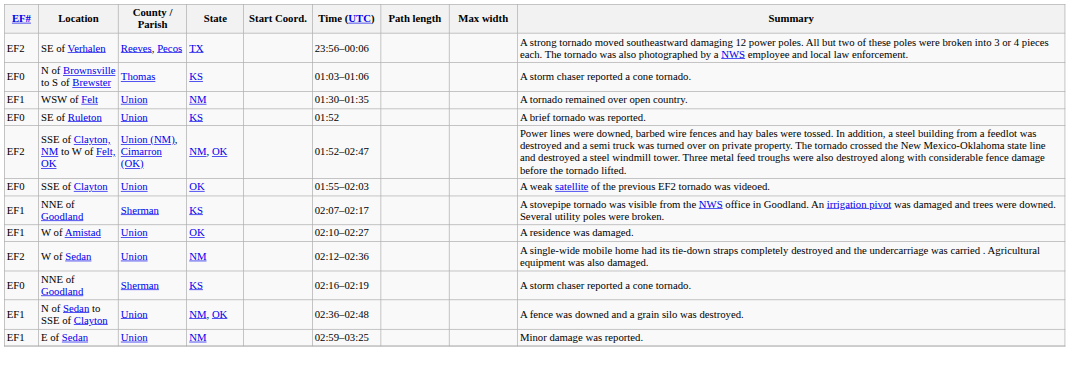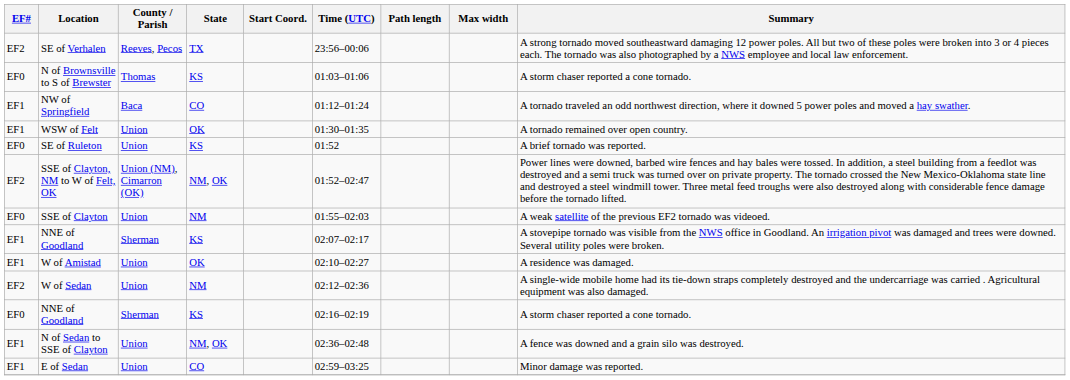+ row: (16, 106)
(198, 100) NM -> (197, 129) OK
(197, 187) OK -> (198, 216) NM
(198, 337) NM -> (197, 366) CO
